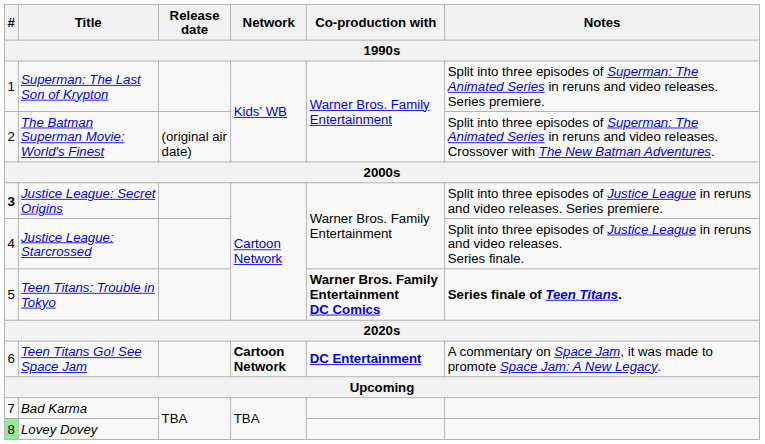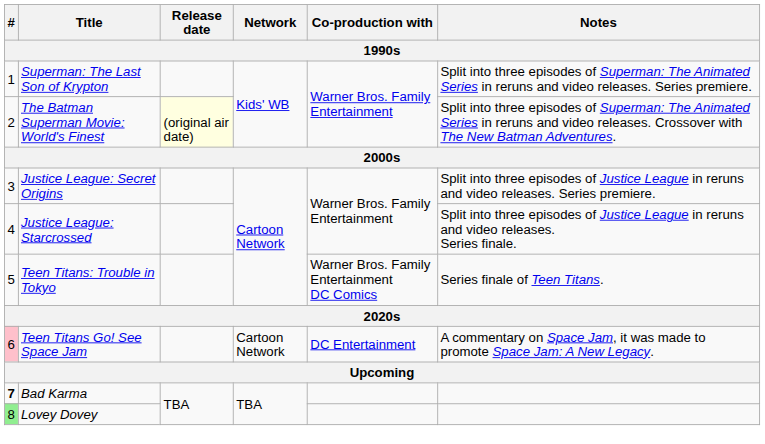(194, 144) no background -> (196, 130) lightyellow background
(11, 201) bold -> (11, 186) normal
(374, 295) bold -> (370, 280) normal
(535, 295) bold -> (522, 280) normal
(11, 359) no background -> (11, 344) pink background
(260, 359) bold -> (260, 344) normal
(366, 359) bold -> (363, 344) normal
(11, 408) normal -> (11, 393) bold
